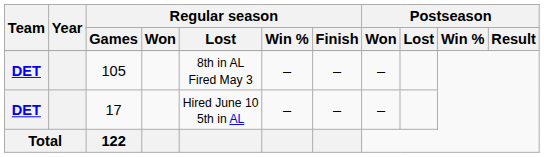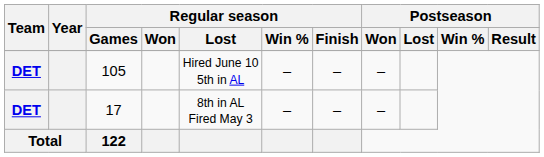(221, 72) 8th in AL Fired May 3 -> (221, 72) Hired June 10 5th in AL
(221, 111) Hired June 10 5th in AL -> (221, 111) 8th in AL Fired May 3
